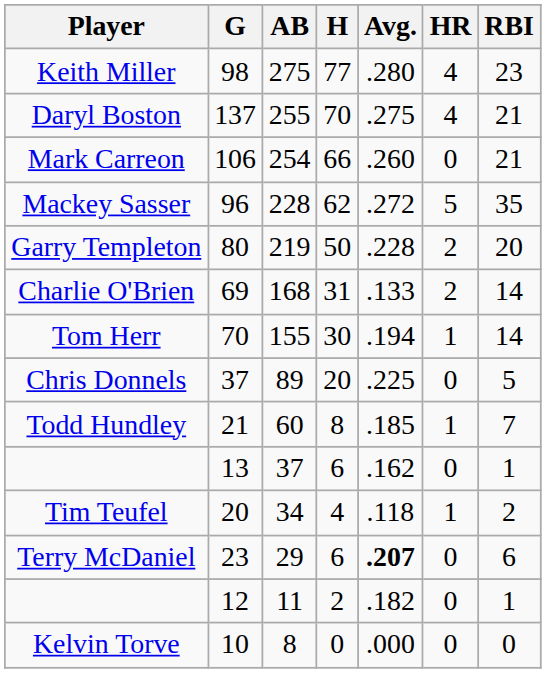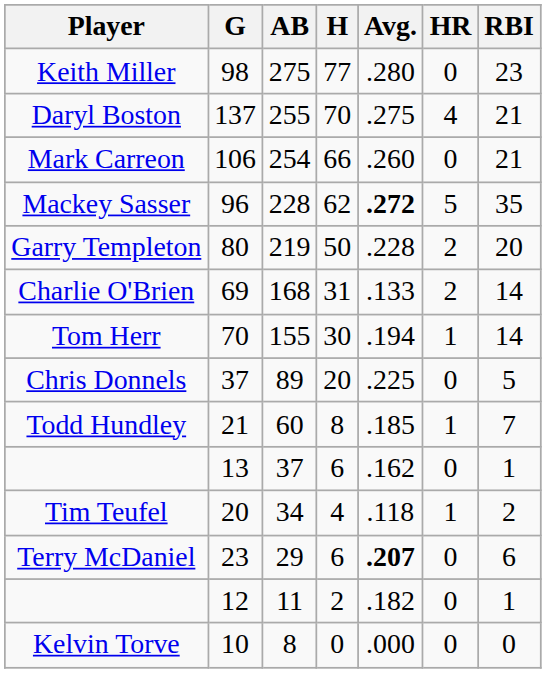(451, 70) 4 -> (451, 70) 0
(390, 203) normal -> (390, 203) bold
